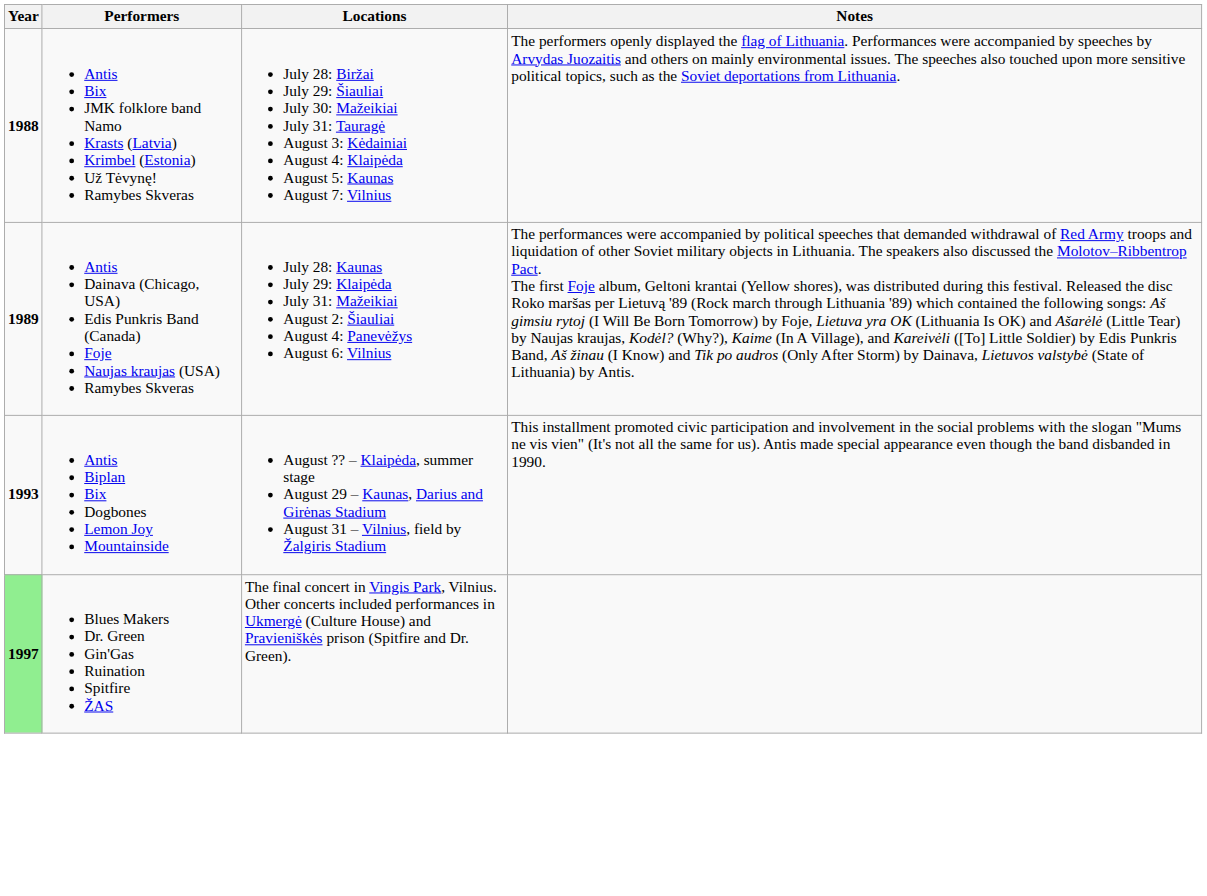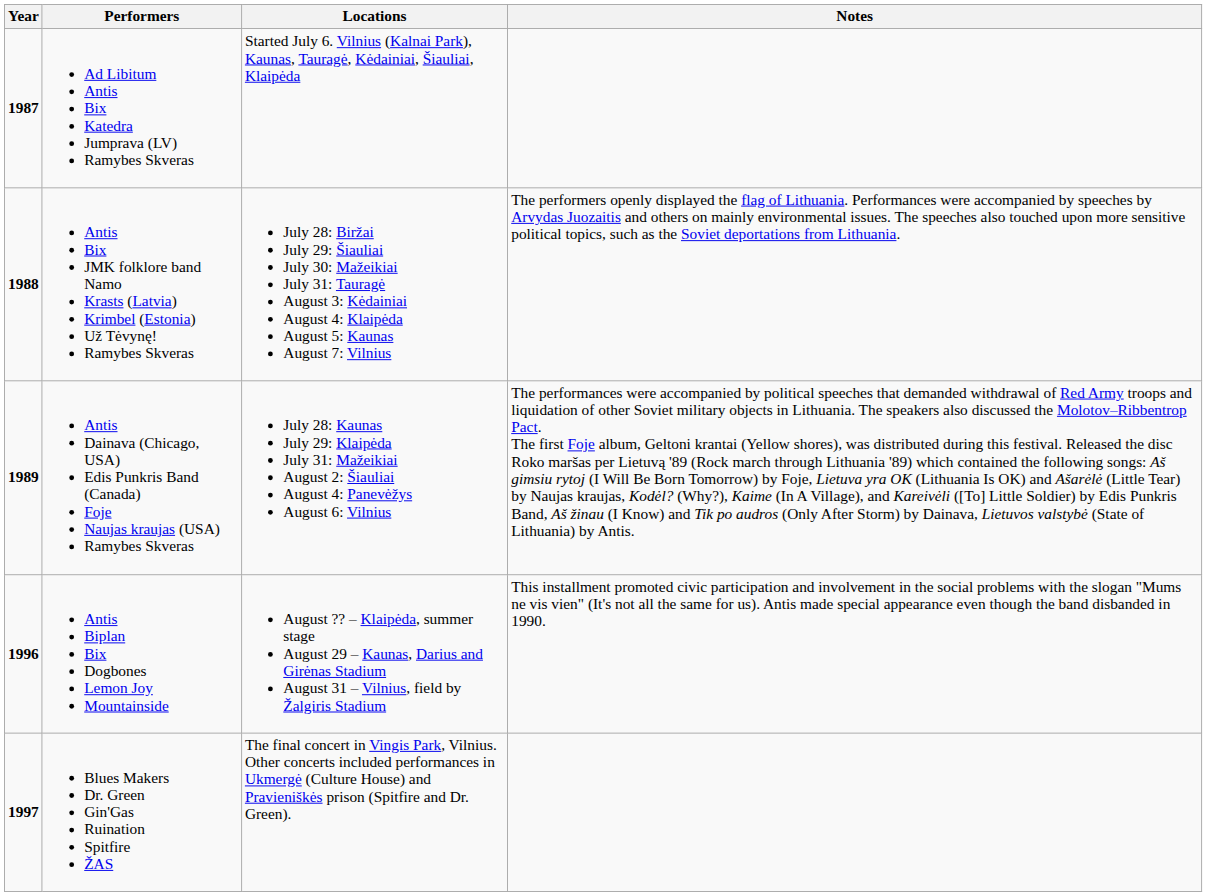+ row: (142, 117)
(23, 494) 1993 -> (23, 653) 1996
(23, 653) lightgreen background -> (23, 812) no background
